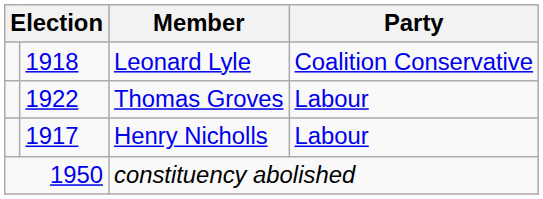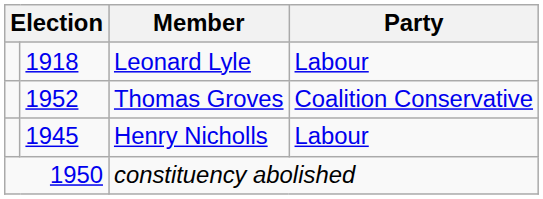(414, 61) Coalition Conservative -> (332, 61) Labour
(52, 99) 1922 -> (52, 99) 1952
(332, 99) Labour -> (414, 99) Coalition Conservative
(52, 136) 1917 -> (52, 136) 1945
